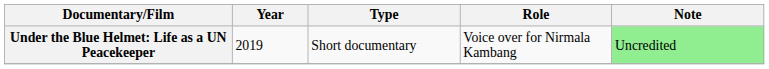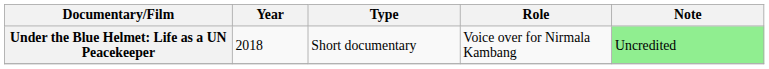(249, 44) 2019 -> (249, 44) 2018
